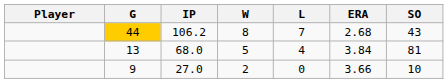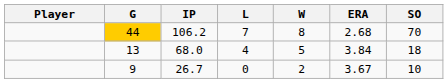columns swapped: (245, 14) <-> (302, 14)
(414, 32) 43 -> (414, 32) 70
(414, 51) 81 -> (414, 51) 18
(189, 69) 27.0 -> (189, 69) 26.7
(358, 69) 3.66 -> (358, 69) 3.67
